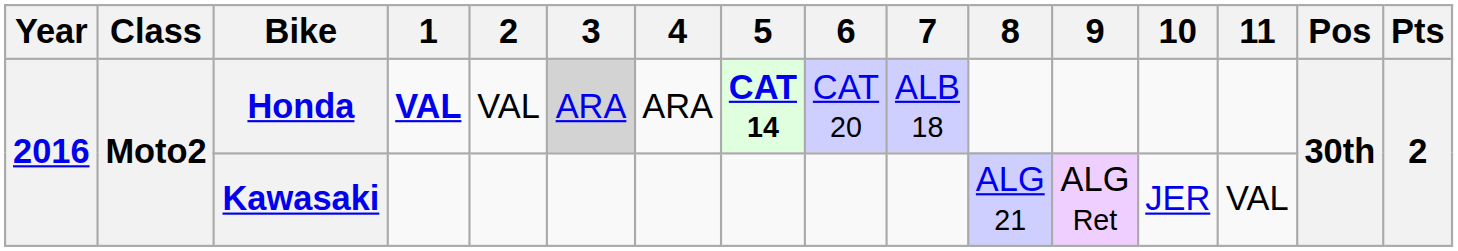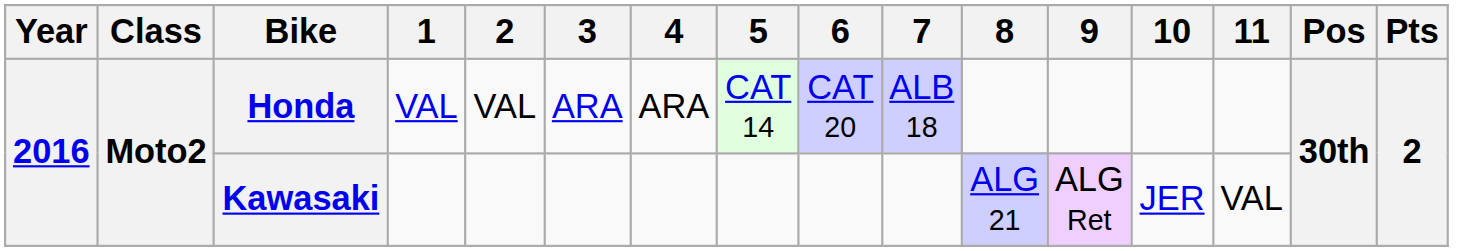(428, 105) bold -> (426, 105) normal
(591, 105) lightgrey background -> (587, 105) no background
(763, 105) bold -> (758, 105) normal
